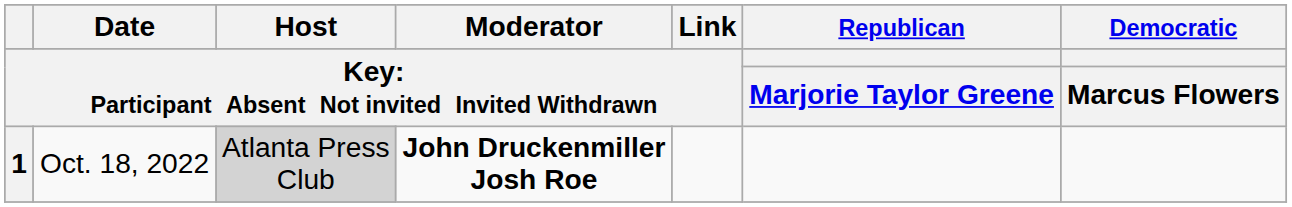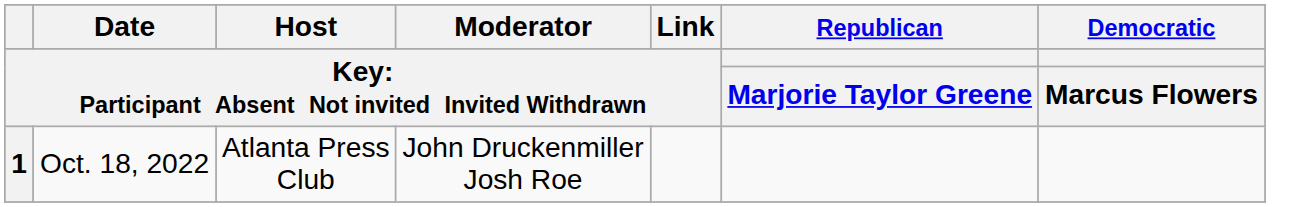(306, 163) lightgrey background -> (306, 163) no background
(534, 163) bold -> (523, 163) normal
